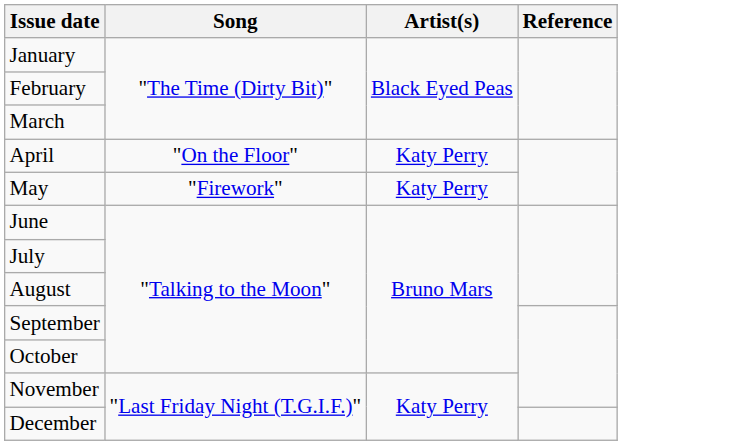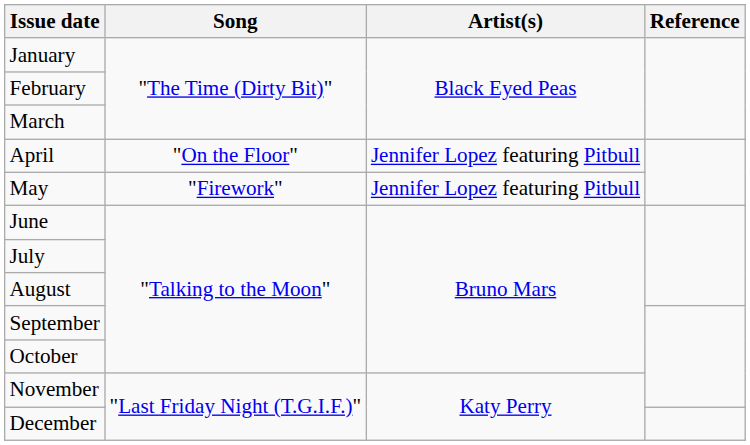(442, 155) Katy Perry -> (505, 155) Jennifer Lopez featuring Pitbull
(442, 188) Katy Perry -> (505, 188) Jennifer Lopez featuring Pitbull
